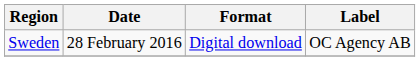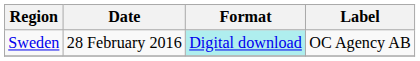(246, 42) no background -> (246, 42) paleturquoise background
